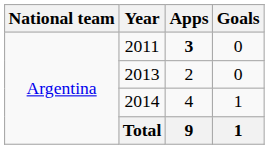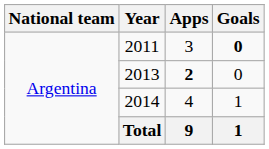(189, 46) bold -> (189, 46) normal
(238, 46) normal -> (238, 46) bold
(189, 74) normal -> (189, 74) bold
